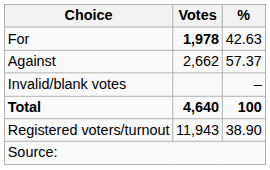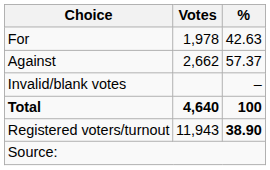(201, 38) bold -> (201, 38) normal
(244, 130) normal -> (244, 130) bold
